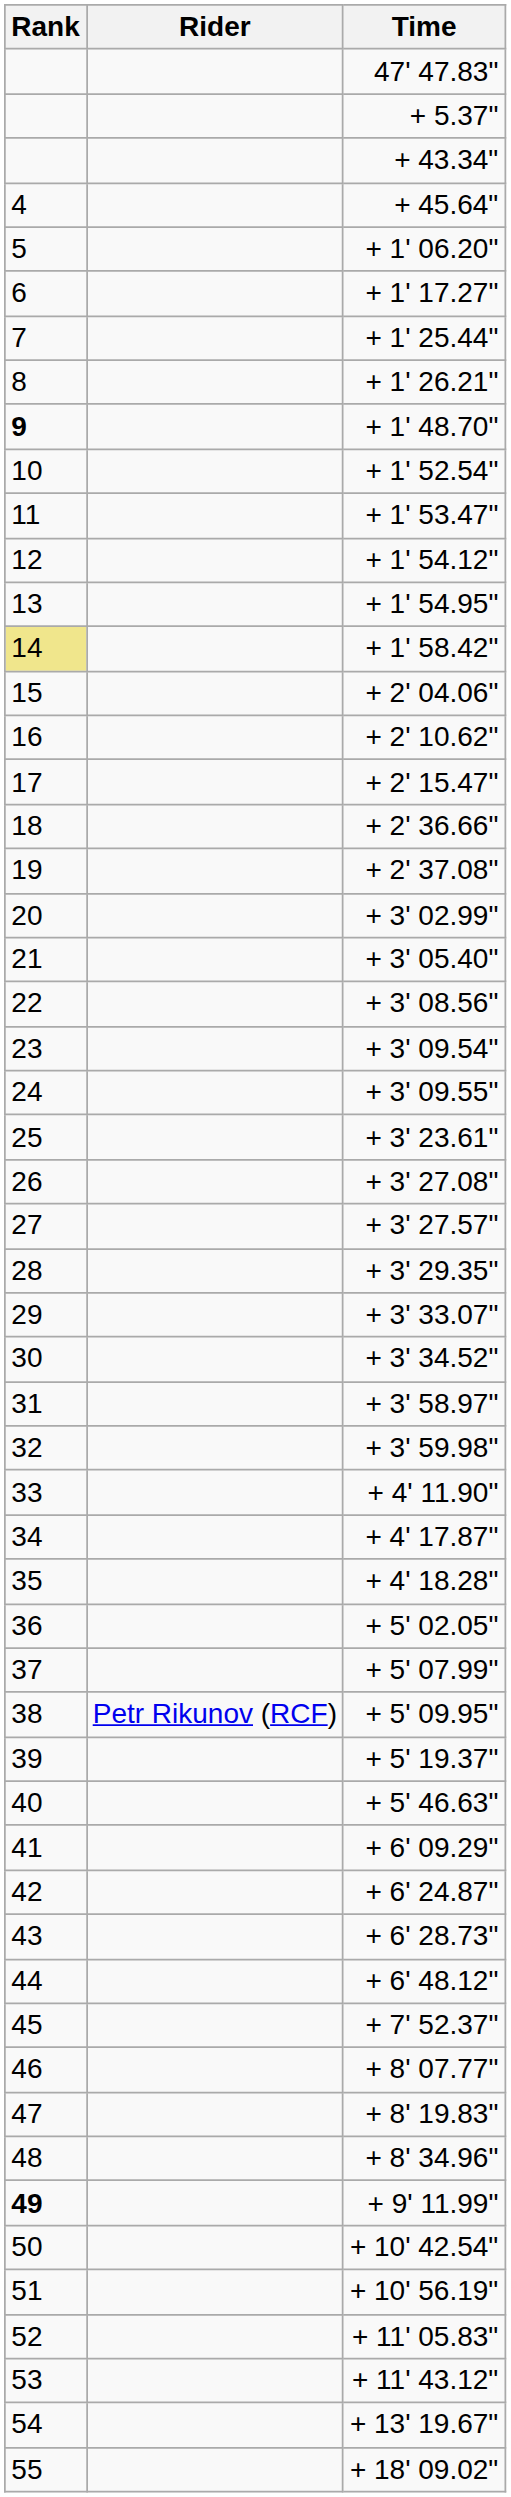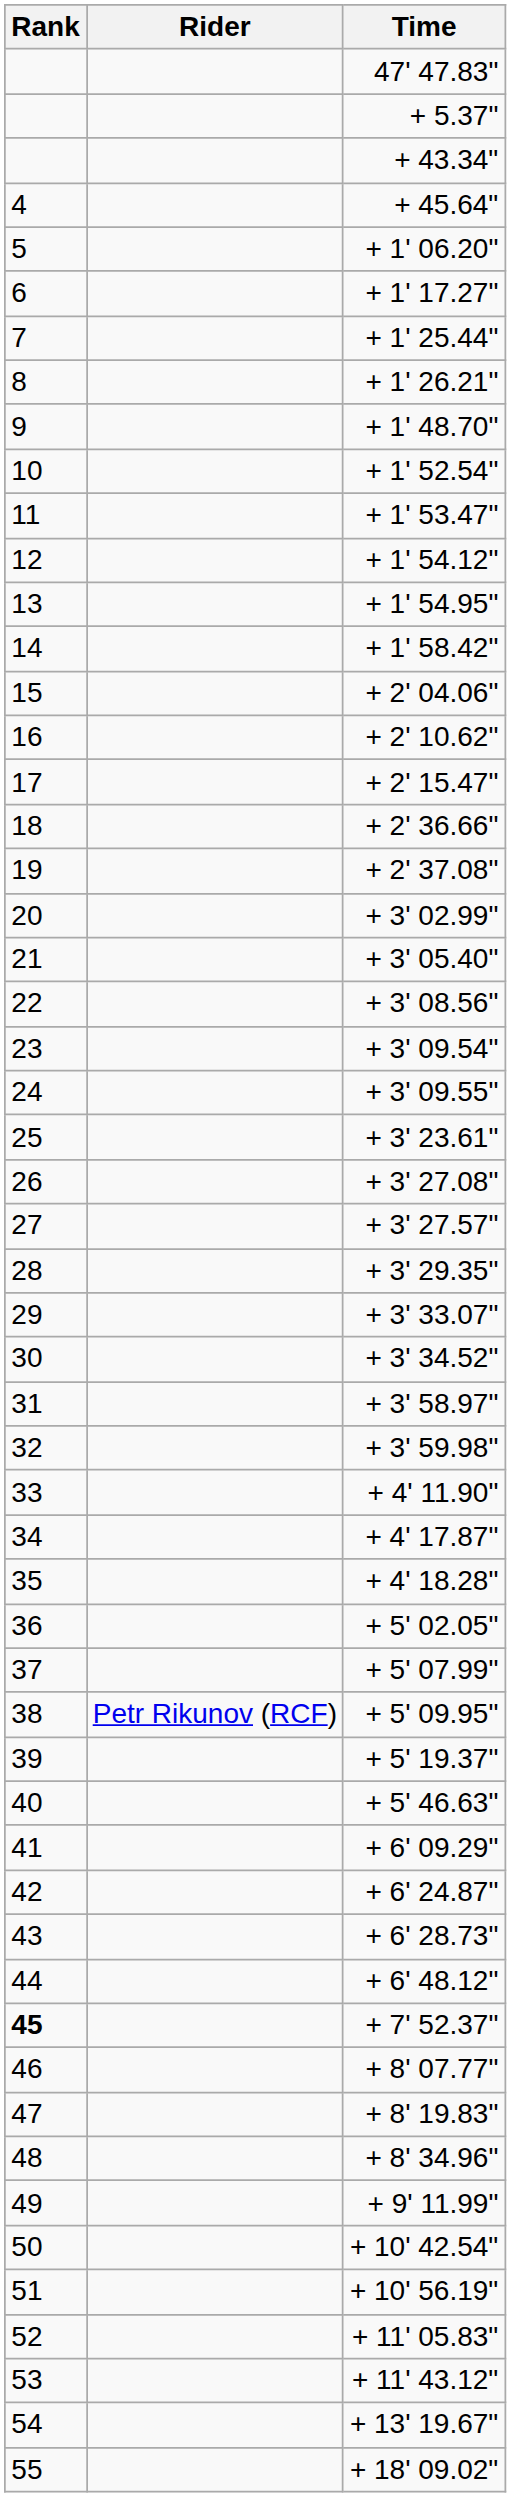(19, 426) bold -> (19, 426) normal
(27, 648) khaki background -> (27, 648) no background
(27, 2024) normal -> (27, 2024) bold
(27, 2202) bold -> (27, 2202) normal
